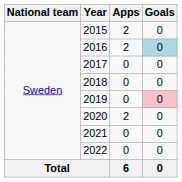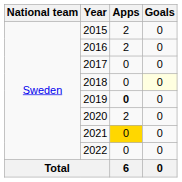(160, 47) lightblue background -> (160, 47) no background
(160, 82) no background -> (160, 82) lightyellow background
(126, 99) normal -> (126, 99) bold
(160, 99) pink background -> (160, 99) no background
(126, 133) no background -> (126, 133) gold background
